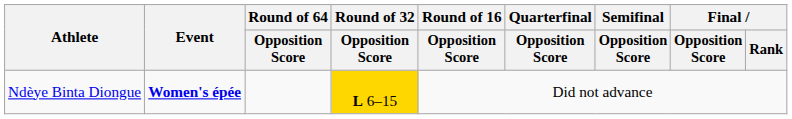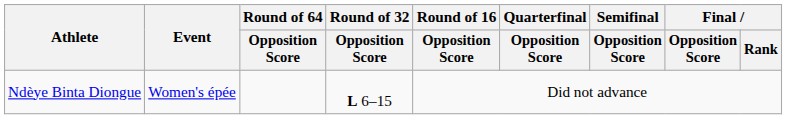(195, 92) bold -> (192, 92) normal
(375, 101) gold background -> (370, 101) no background
